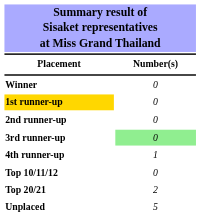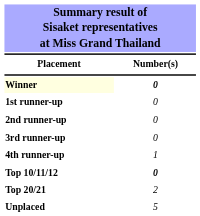(21, 84) no background -> (21, 84) lightyellow background
(155, 84) normal -> (155, 84) bold
(34, 102) gold background -> (34, 102) no background
(155, 137) lightgreen background -> (155, 137) no background
(155, 172) normal -> (155, 172) bold
